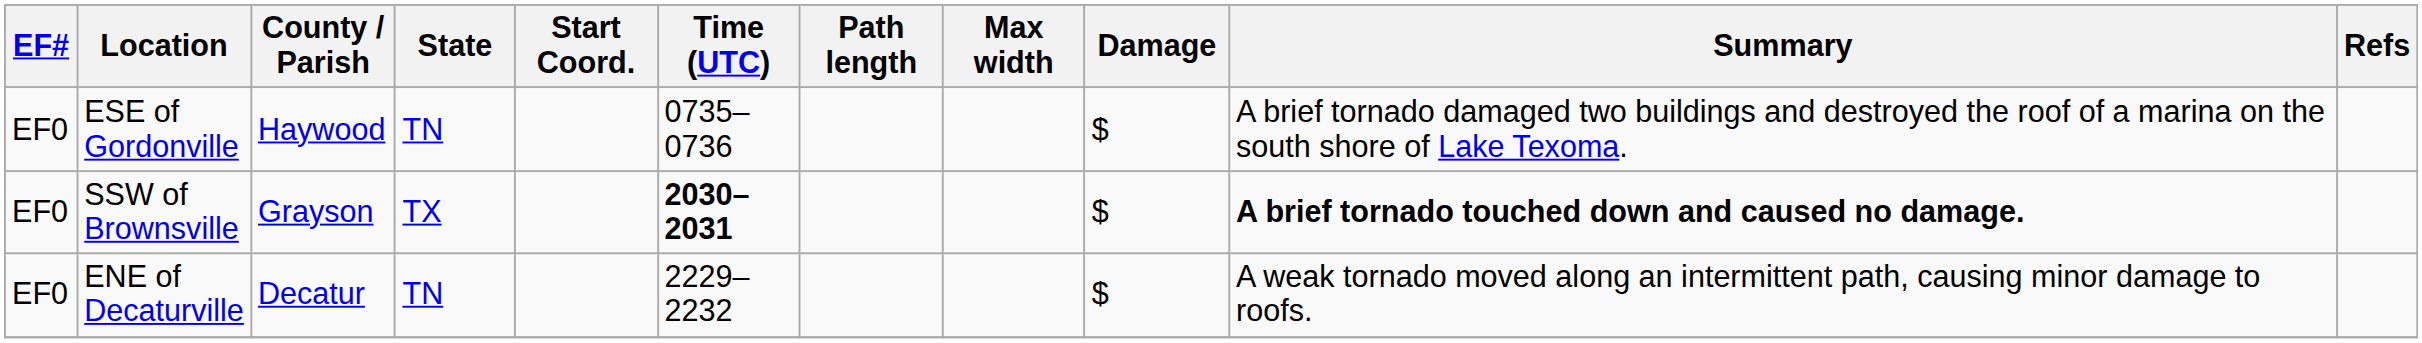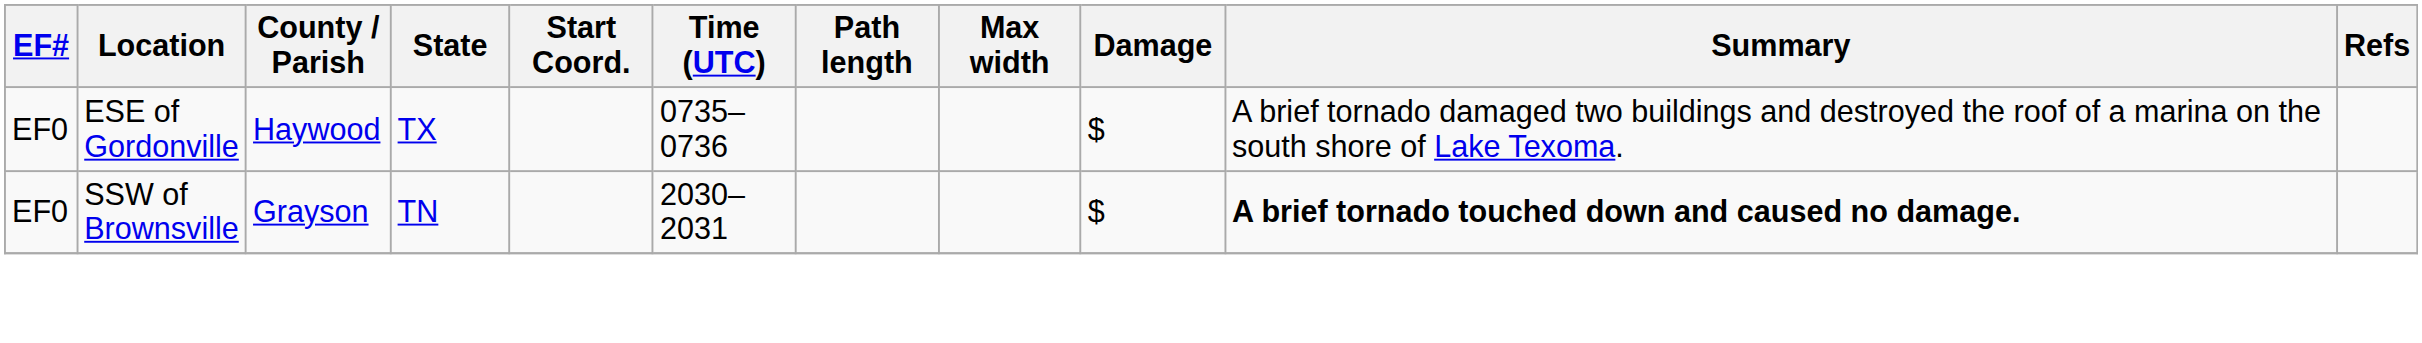(423, 128) TN -> (417, 128) TX
(422, 211) TX -> (418, 211) TN
(707, 211) bold -> (702, 211) normal
- row: (164, 294)
